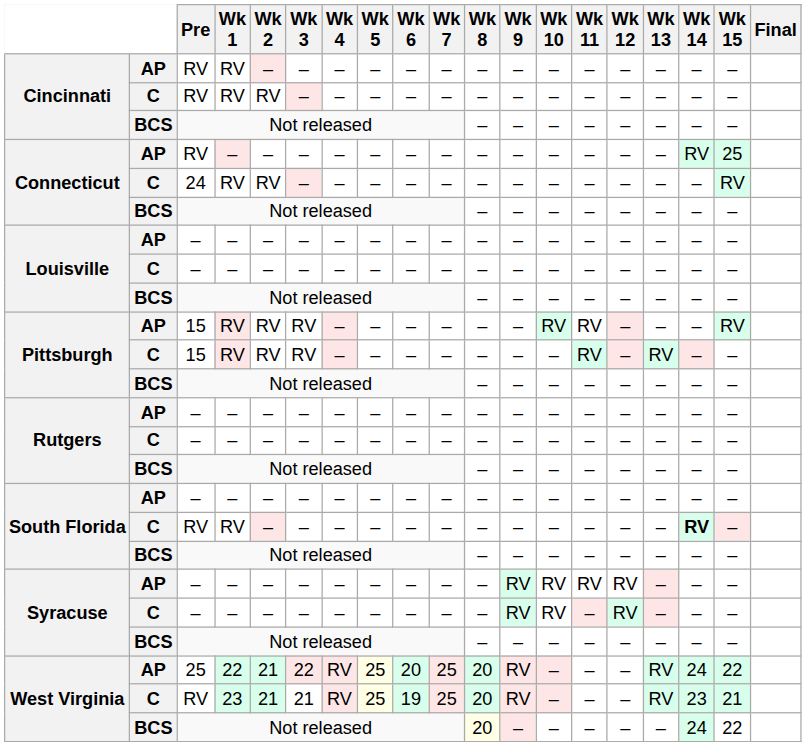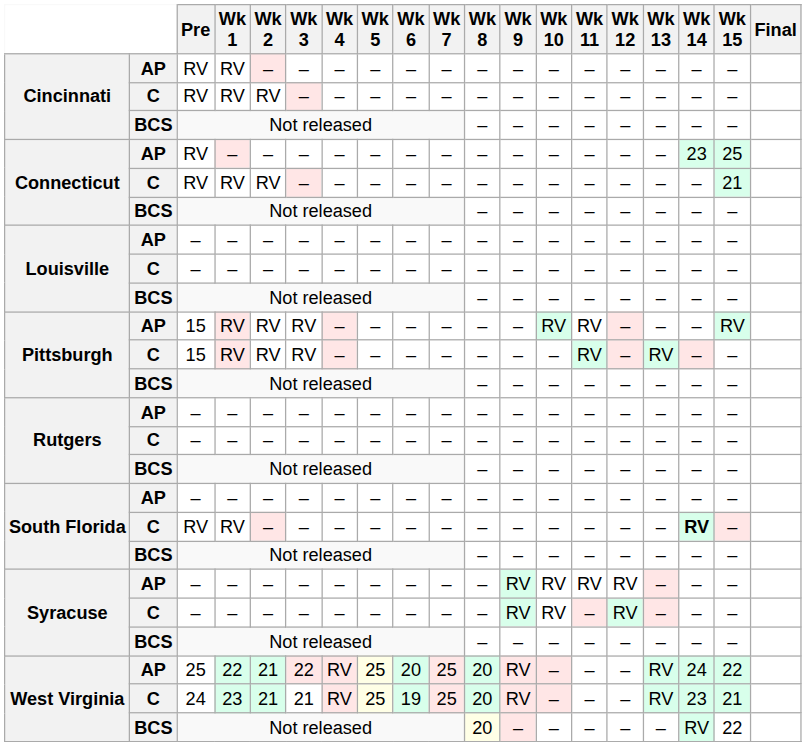(697, 154) RV -> (697, 154) 23
(196, 183) 24 -> (196, 183) RV
(732, 183) RV -> (732, 183) 21
(196, 699) RV -> (196, 699) 24
(697, 727) 24 -> (697, 727) RV
